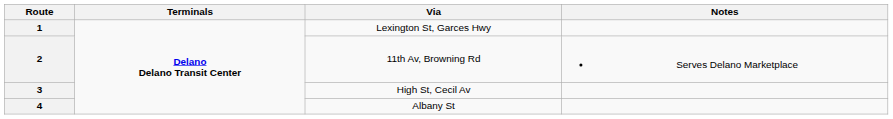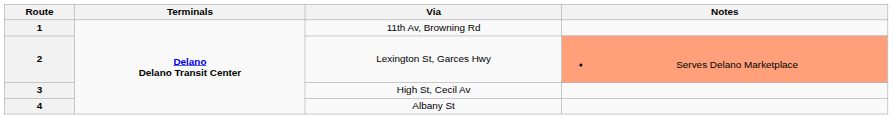(434, 28) Lexington St, Garces Hwy -> (434, 28) 11th Av, Browning Rd
(434, 59) 11th Av, Browning Rd -> (434, 59) Lexington St, Garces Hwy
(725, 65) no background -> (725, 65) lightsalmon background
